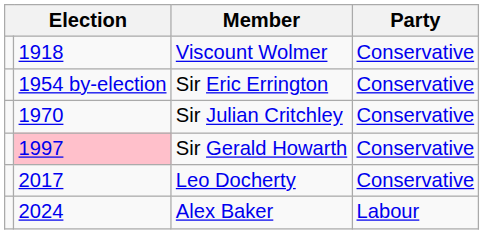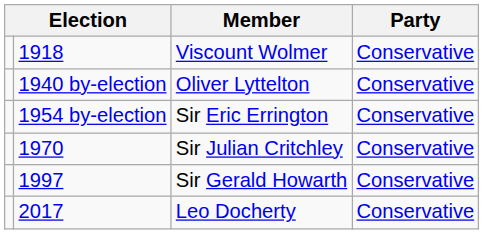+ row: (243, 84)
(41, 148) pink background -> (41, 180) no background
- row: (225, 212)
